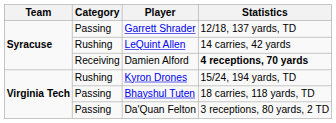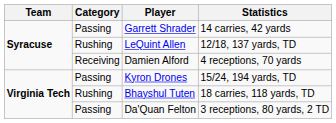(248, 29) 12/18, 137 yards, TD -> (246, 29) 14 carries, 42 yards
(246, 45) 14 carries, 42 yards -> (248, 45) 12/18, 137 yards, TD
(254, 61) bold -> (251, 61) normal
(94, 77) Rushing -> (93, 77) Passing
(93, 94) Passing -> (94, 94) Rushing
